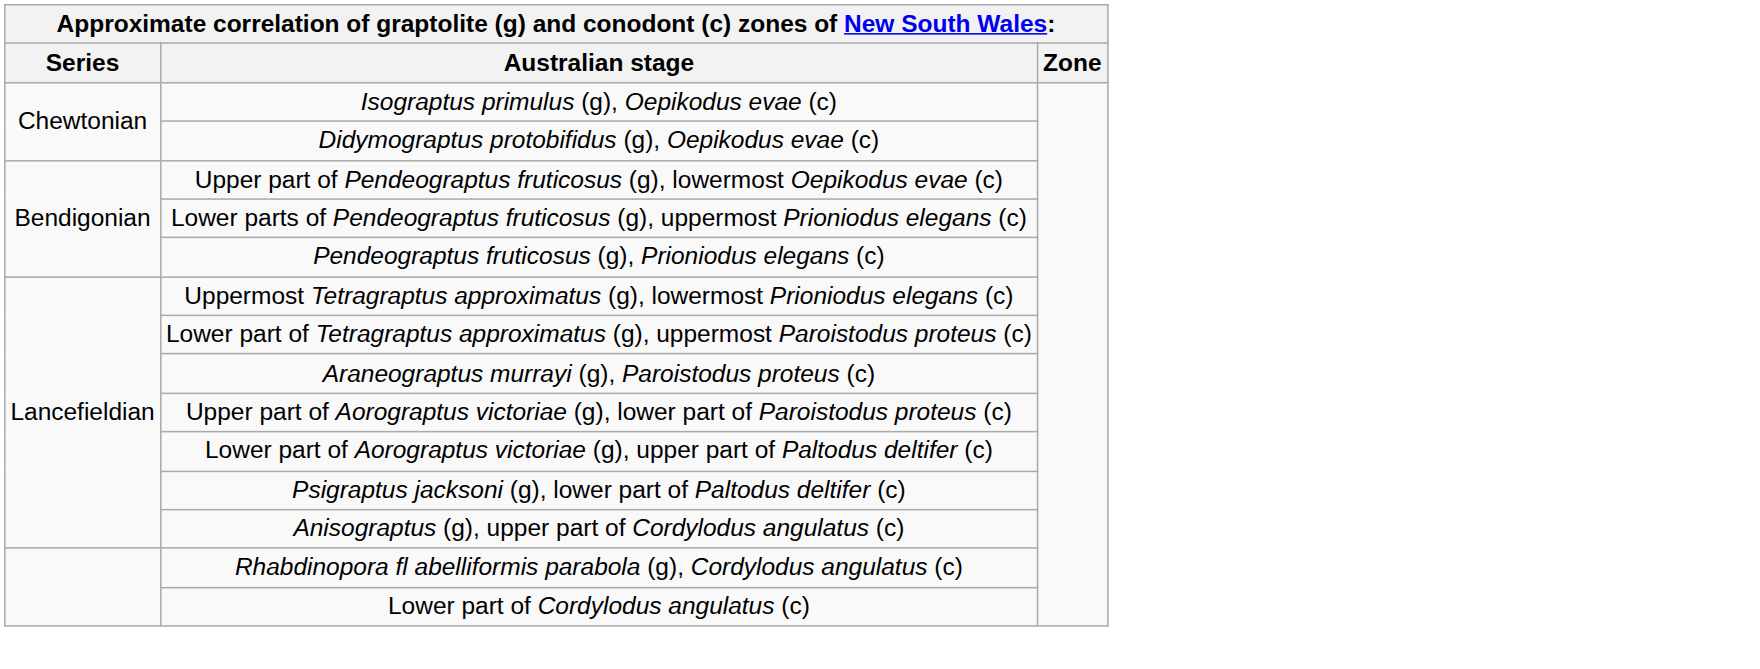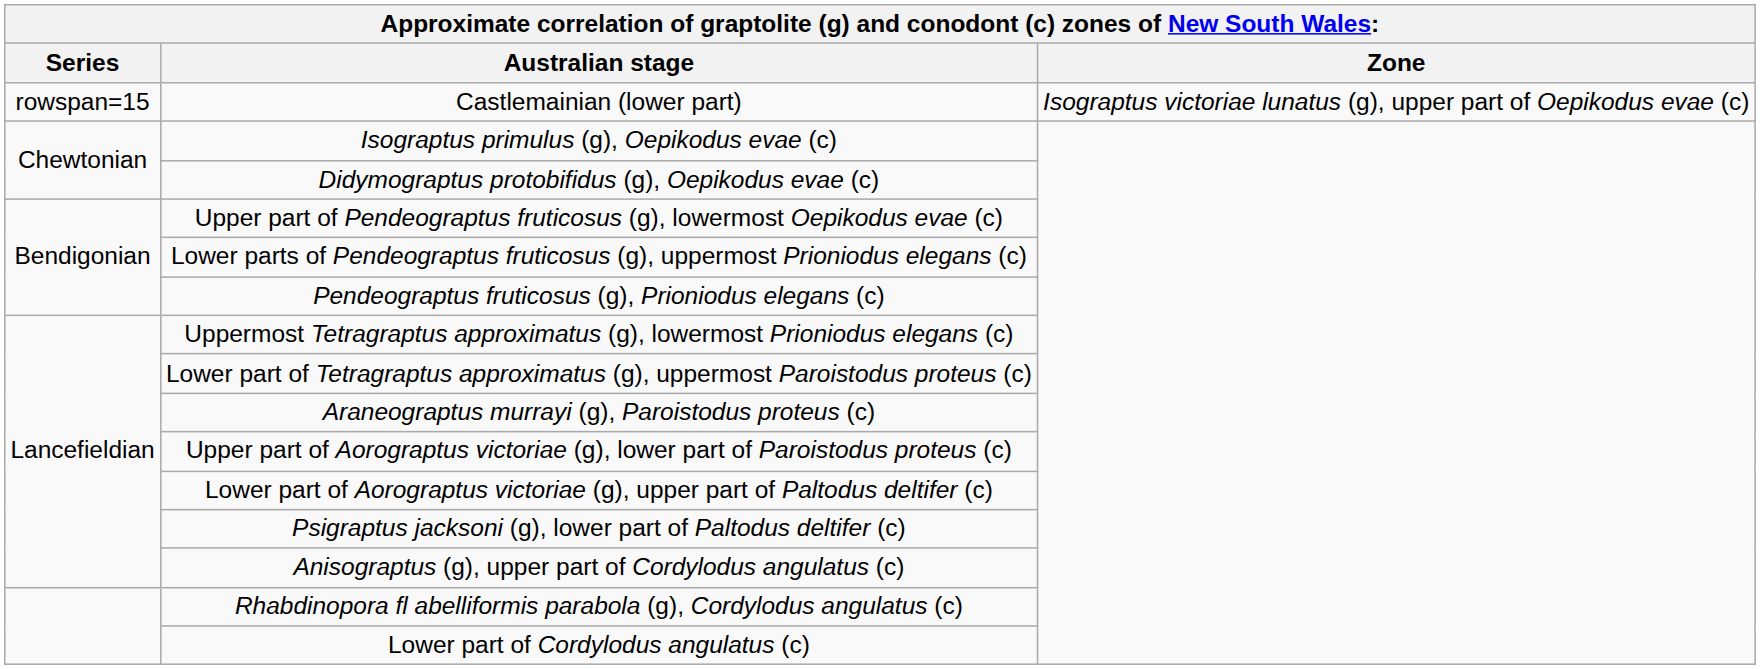+ row: (599, 101)
